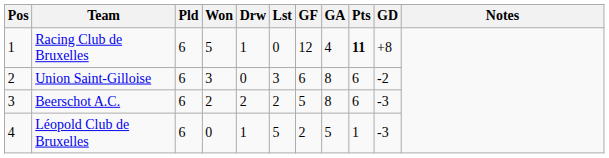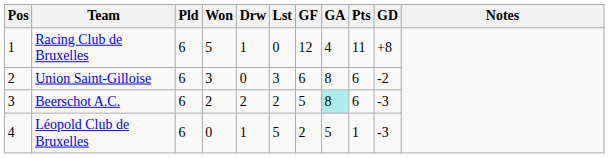(359, 47) bold -> (359, 47) normal
(328, 102) no background -> (328, 102) paleturquoise background
